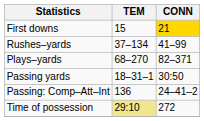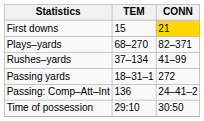rows swapped: (34, 60) <-> (39, 44)
(171, 76) 30:50 -> (167, 76) 272
(127, 108) khaki background -> (127, 108) no background
(167, 108) 272 -> (171, 108) 30:50
